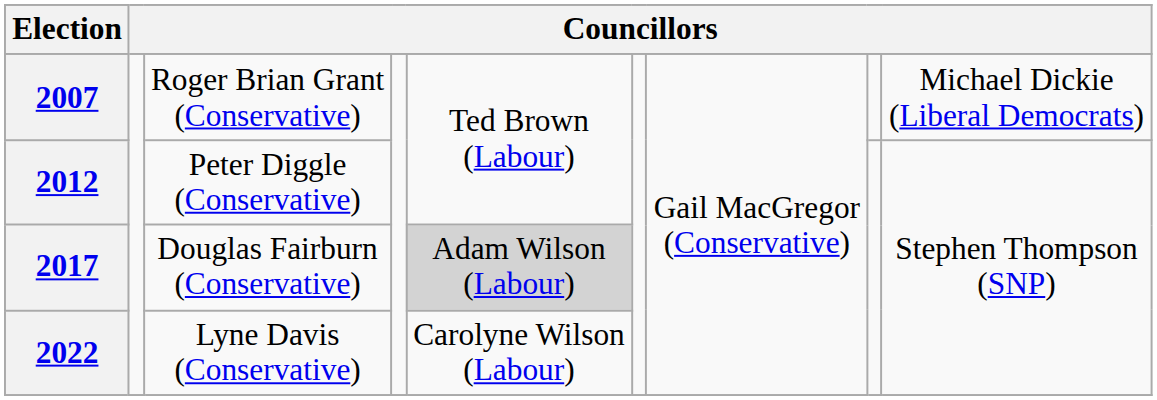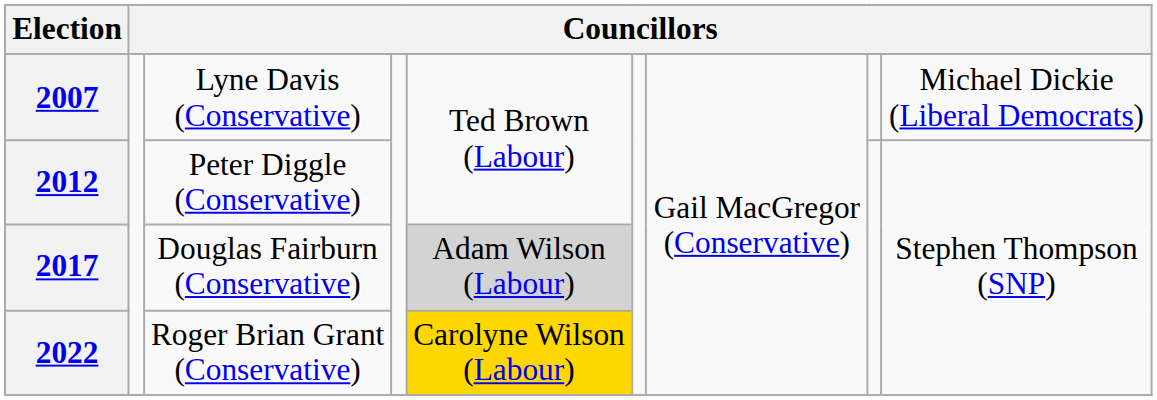(268, 96) Roger Brian Grant (Conservative) -> (268, 96) Lyne Davis (Conservative)
(268, 351) Lyne Davis (Conservative) -> (268, 351) Roger Brian Grant (Conservative)
(519, 351) no background -> (519, 351) gold background
